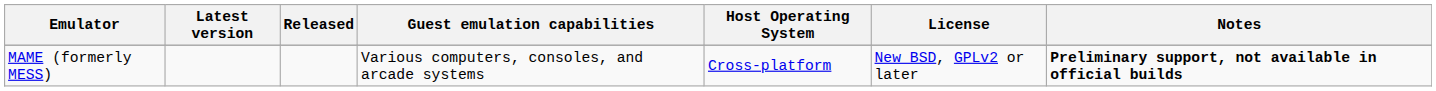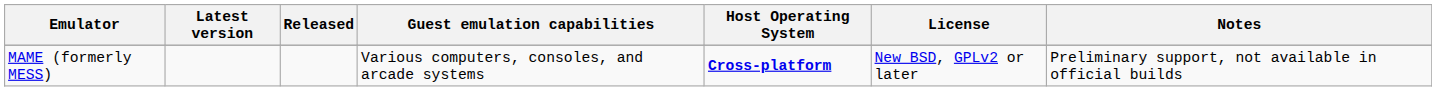(770, 66) normal -> (770, 66) bold
(1213, 66) bold -> (1213, 66) normal
